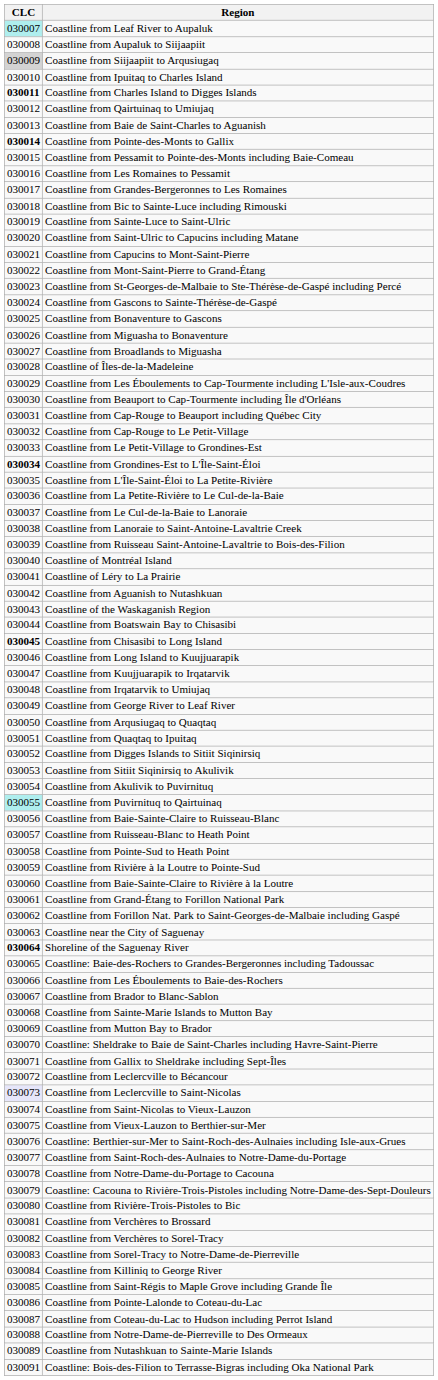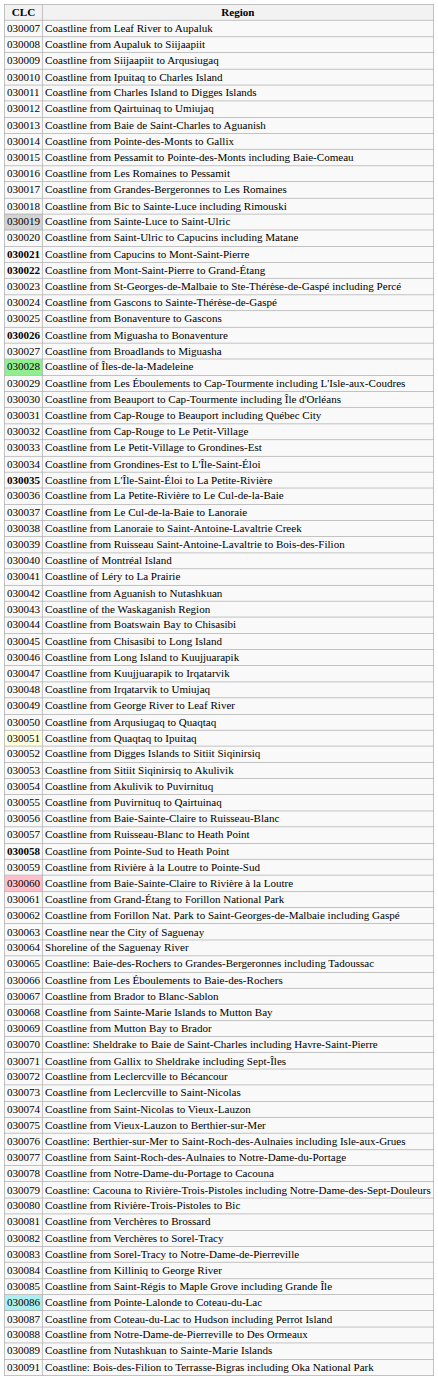(23, 28) paleturquoise background -> (23, 28) no background
(23, 60) lightgrey background -> (23, 60) no background
(23, 93) bold -> (23, 93) normal
(23, 141) bold -> (23, 141) normal
(23, 222) no background -> (23, 222) lightgrey background
(23, 254) normal -> (23, 254) bold
(23, 270) normal -> (23, 270) bold
(23, 335) normal -> (23, 335) bold
(23, 367) no background -> (23, 367) lightgreen background
(23, 464) bold -> (23, 464) normal
(23, 480) normal -> (23, 480) bold
(23, 641) bold -> (23, 641) normal
(23, 738) no background -> (23, 738) lightyellow background
(23, 802) paleturquoise background -> (23, 802) no background
(23, 851) normal -> (23, 851) bold
(23, 883) no background -> (23, 883) pink background
(23, 948) bold -> (23, 948) normal
(23, 1093) lavender background -> (23, 1093) no background
(23, 1302) no background -> (23, 1302) paleturquoise background
